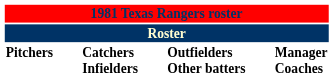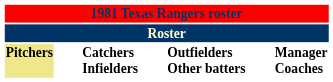(29, 52) no background -> (29, 52) khaki background
